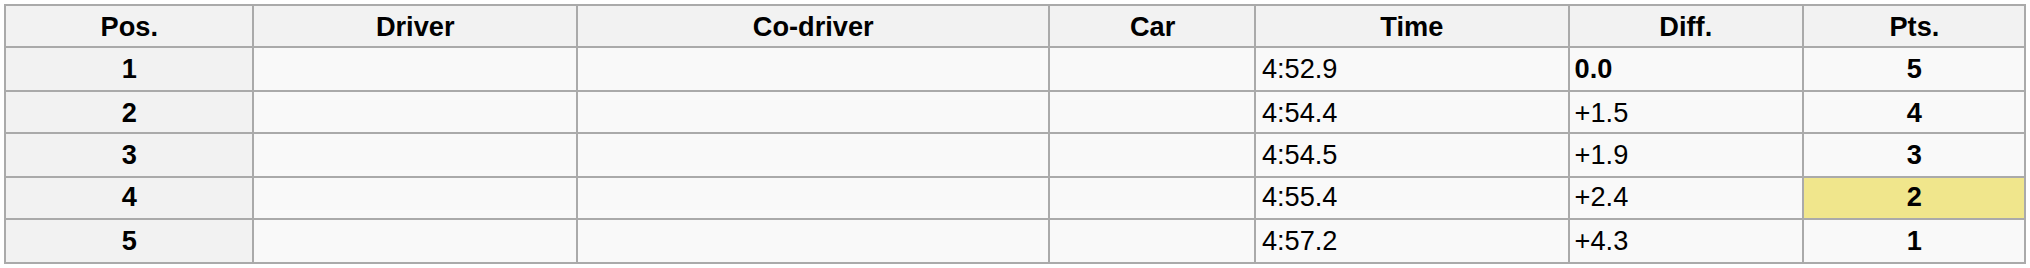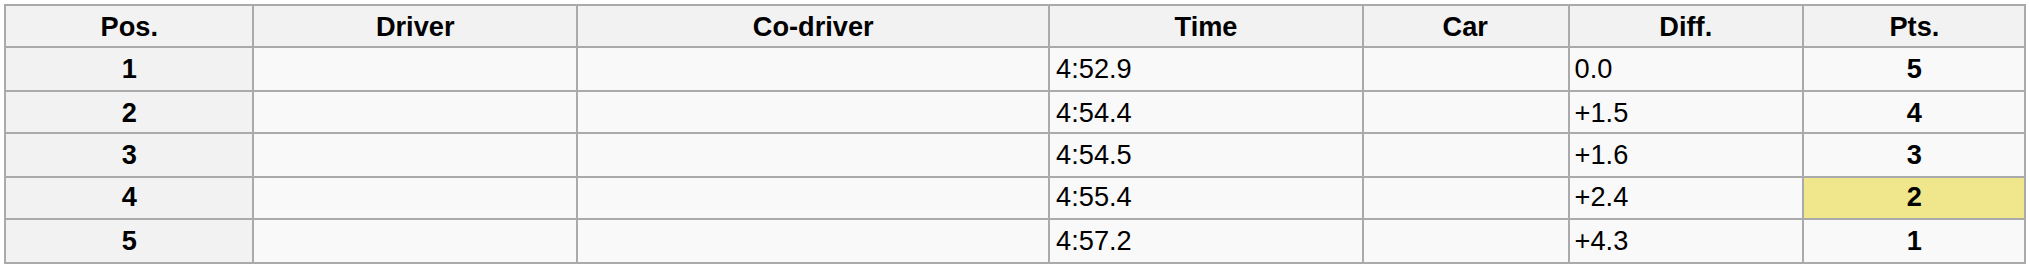columns swapped: (1153, 26) <-> (1412, 26)
(1594, 69) bold -> (1594, 69) normal
(1601, 155) +1.9 -> (1601, 155) +1.6
